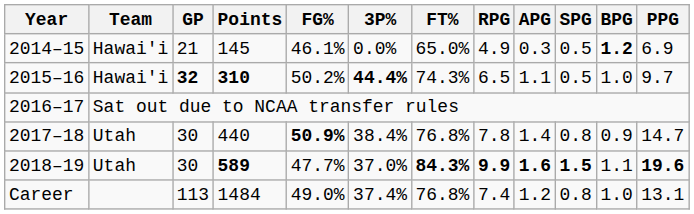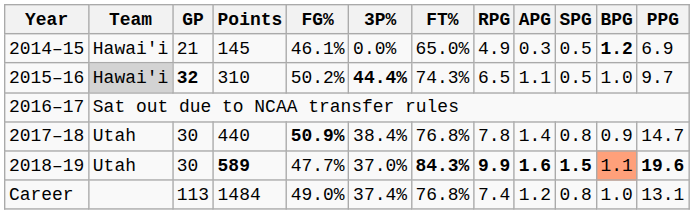(131, 78) no background -> (131, 78) lightgrey background
(234, 78) bold -> (234, 78) normal
(617, 166) no background -> (617, 166) lightsalmon background
